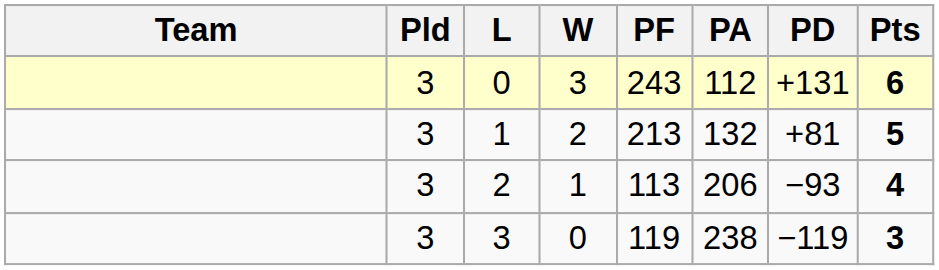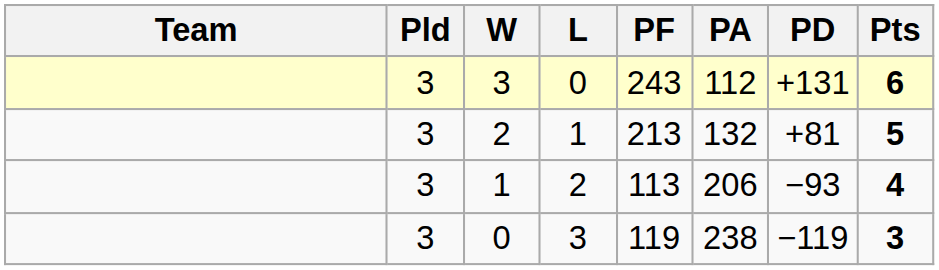columns swapped: (578, 30) <-> (502, 30)
